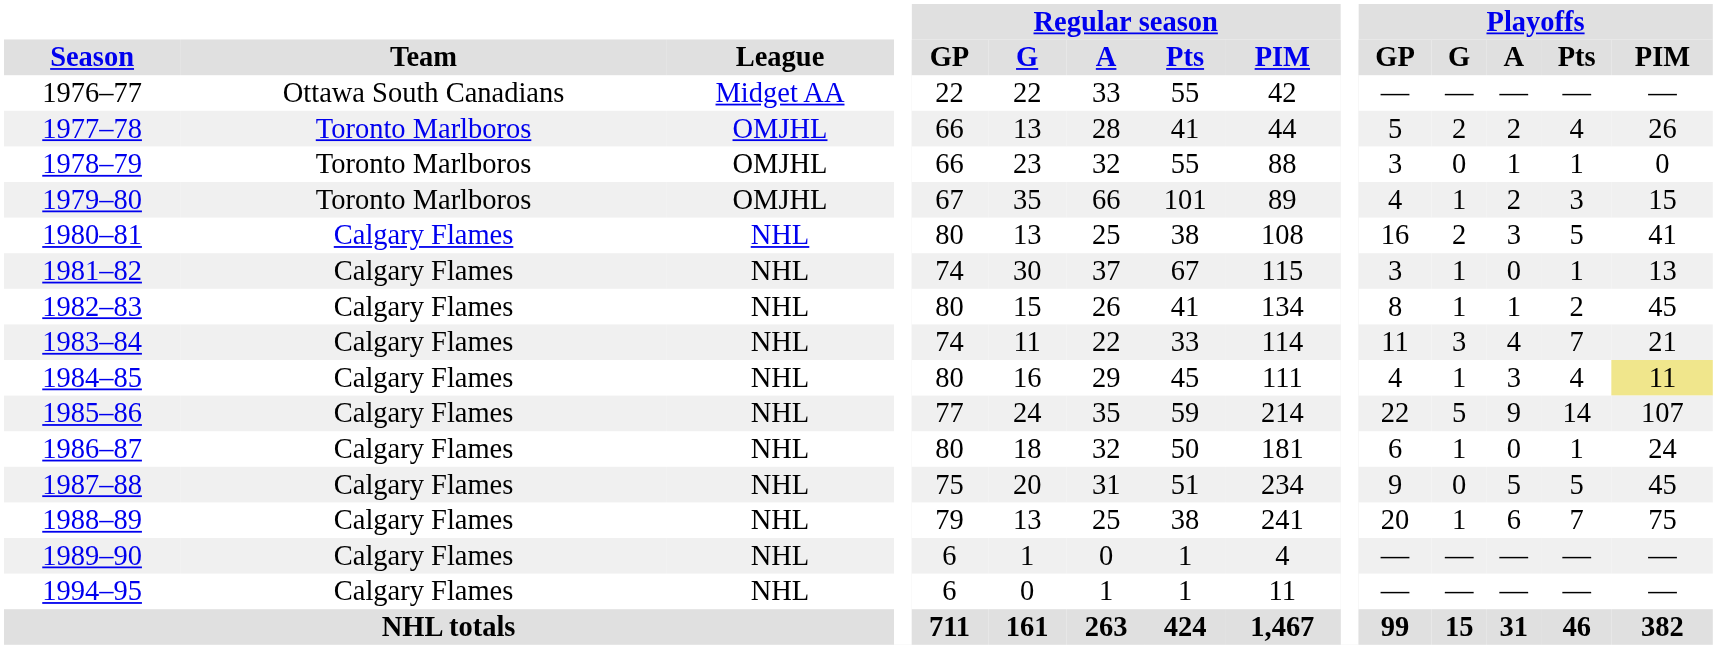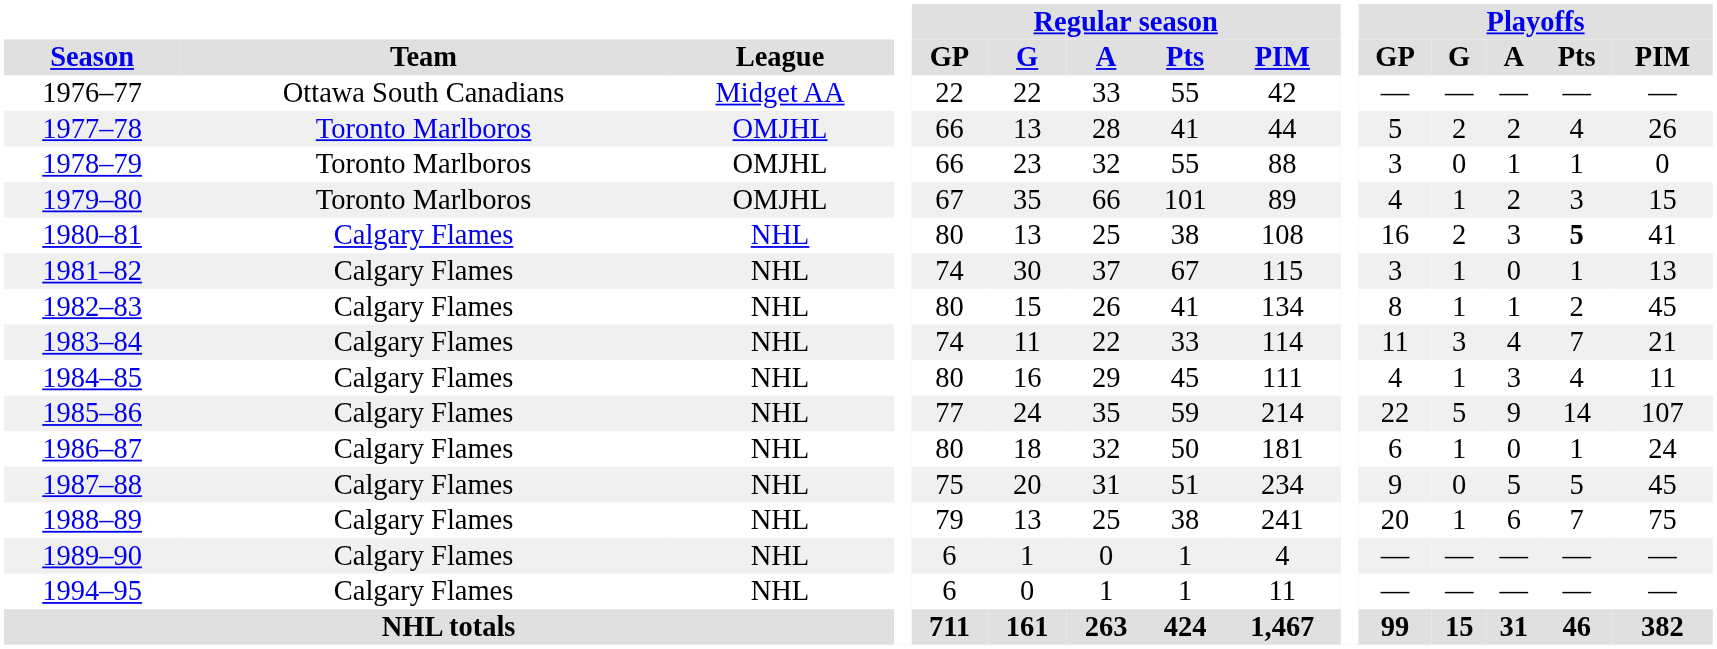(1577, 235) normal -> (1577, 235) bold
(1662, 377) khaki background -> (1662, 377) no background
